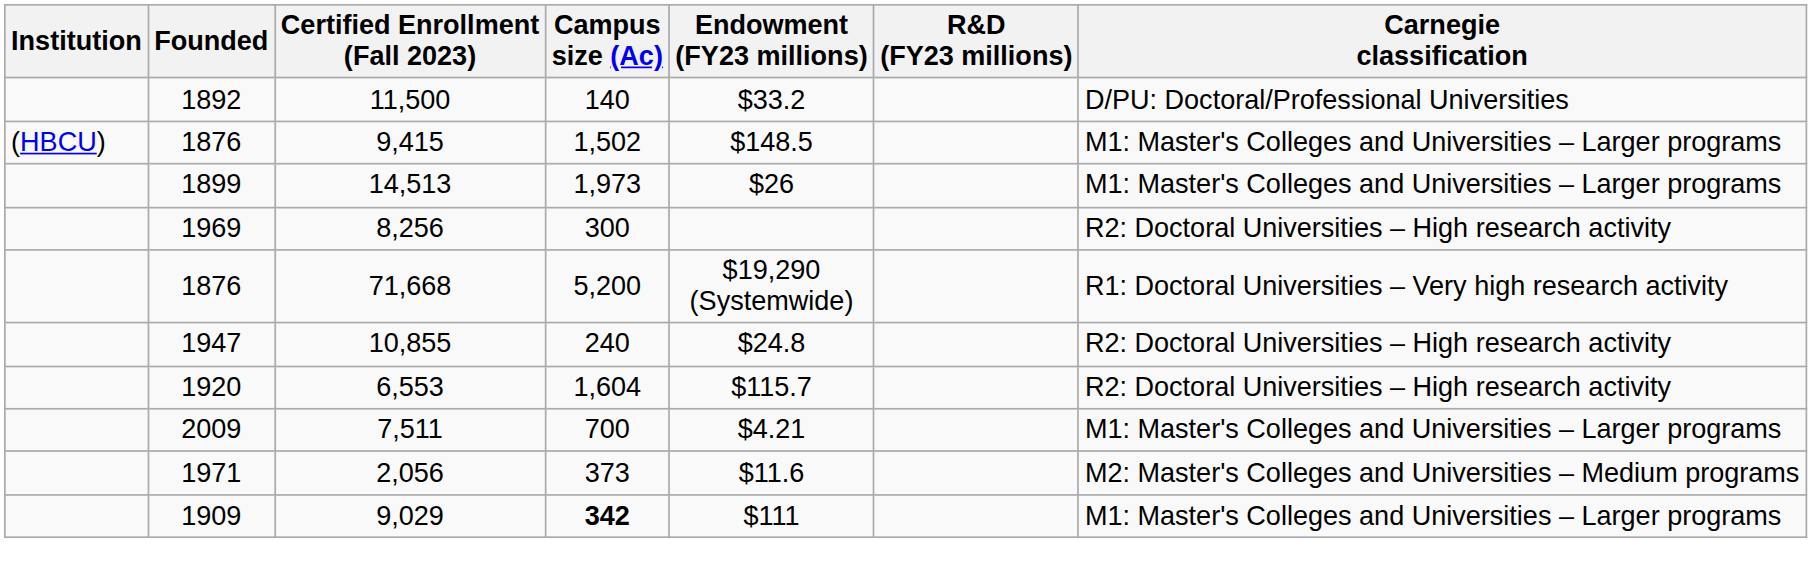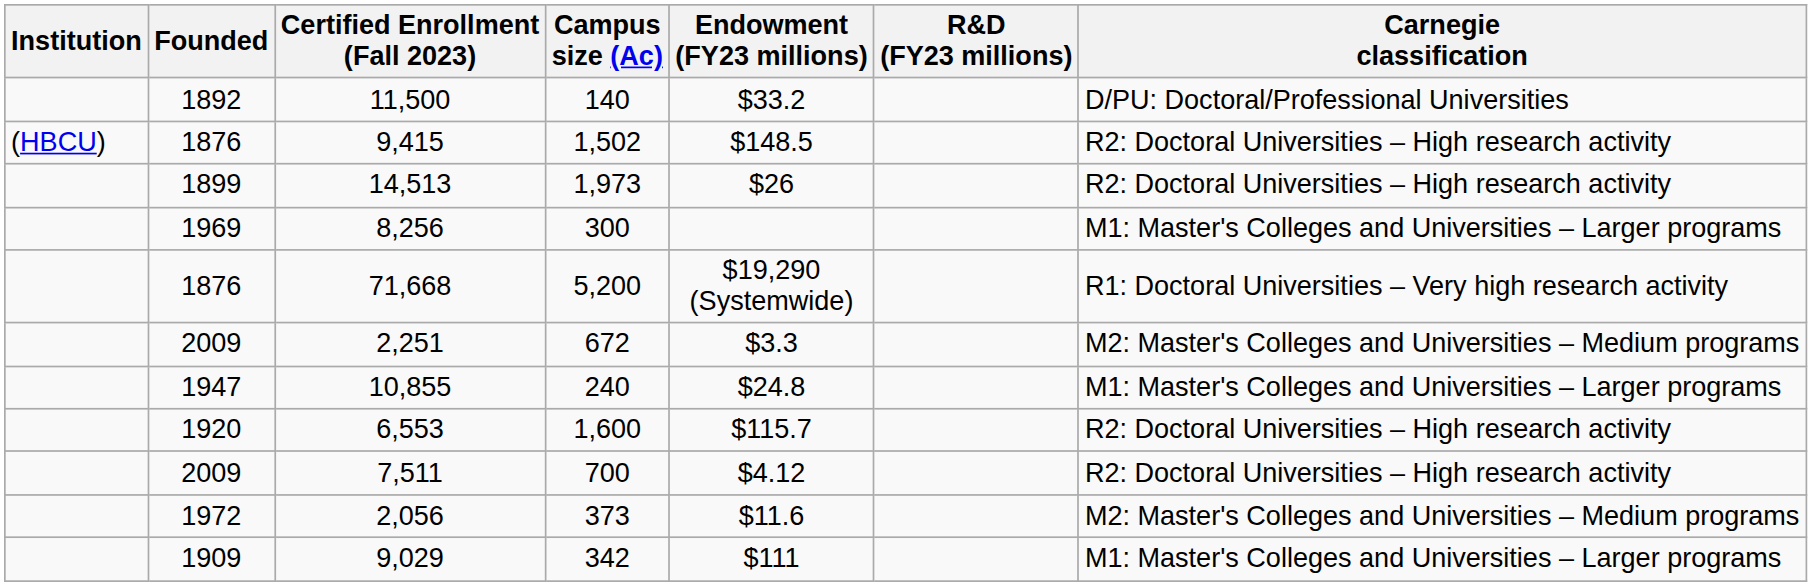(1433, 142) M1: Master's Colleges and Universities – Larger programs -> (1378, 142) R2: Doctoral Universities – High research activity
(1433, 185) M1: Master's Colleges and Universities – Larger programs -> (1378, 185) R2: Doctoral Universities – High research activity
(1378, 227) R2: Doctoral Universities – High research activity -> (1433, 227) M1: Master's Colleges and Universities – Larger programs
+ row: (410, 344)
(1378, 344) R2: Doctoral Universities – High research activity -> (1433, 386) M1: Master's Colleges and Universities – Larger programs
(607, 386) 1,604 -> (607, 429) 1,600
(772, 429) $4.21 -> (772, 472) $4.12
(1433, 429) M1: Master's Colleges and Universities – Larger programs -> (1378, 472) R2: Doctoral Universities – High research activity
(211, 472) 1971 -> (211, 515) 1972
(607, 515) bold -> (607, 558) normal
